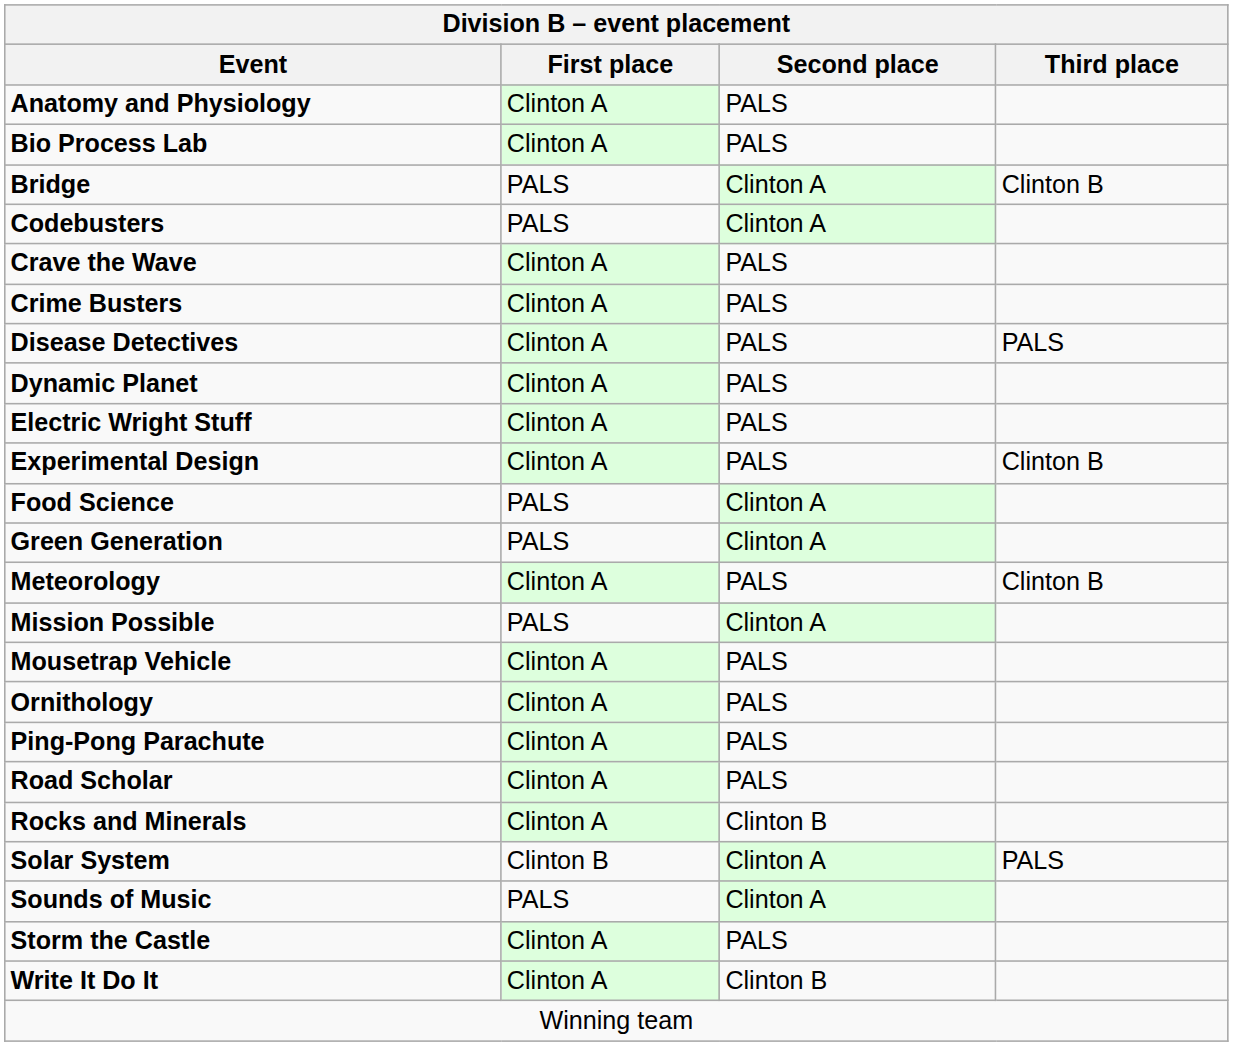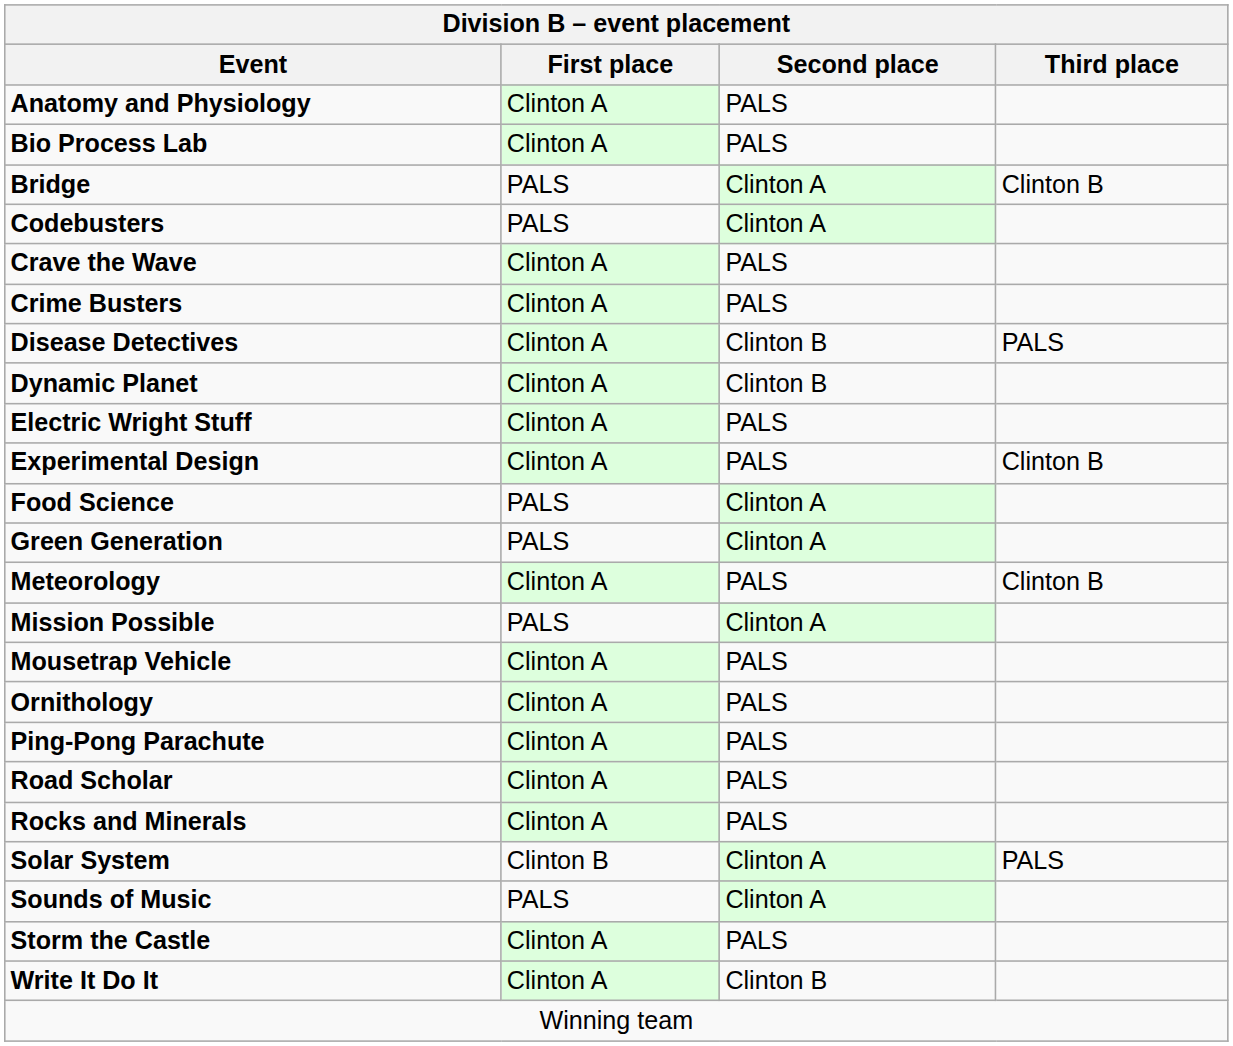(757, 343) PALS -> (776, 343) Clinton B
(757, 383) PALS -> (776, 383) Clinton B
(776, 821) Clinton B -> (757, 821) PALS
